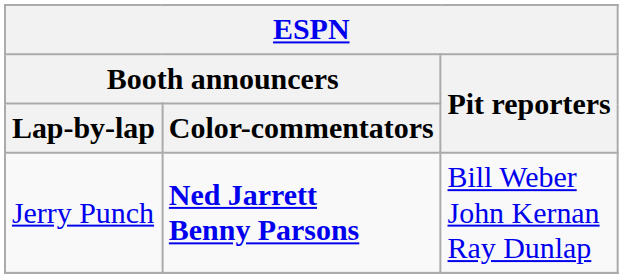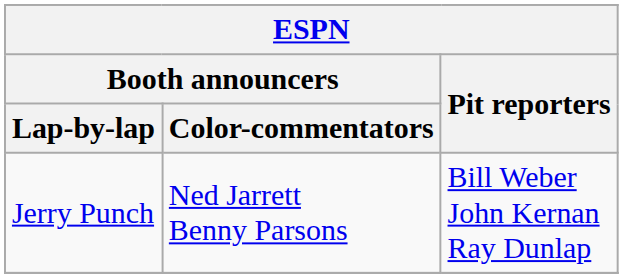(264, 212) bold -> (258, 212) normal
